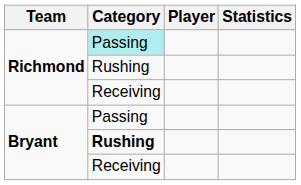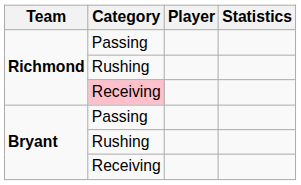(120, 42) paleturquoise background -> (120, 42) no background
(126, 92) no background -> (126, 92) pink background
(123, 141) bold -> (121, 141) normal
